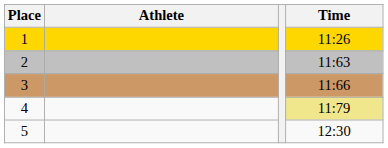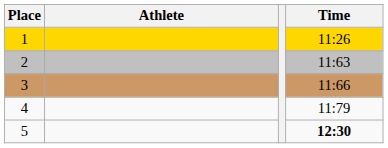(334, 108) khaki background -> (334, 108) no background
(334, 131) normal -> (334, 131) bold
